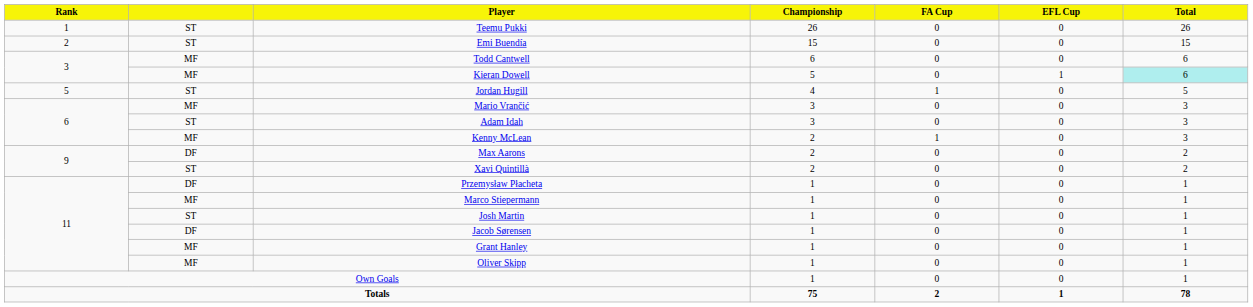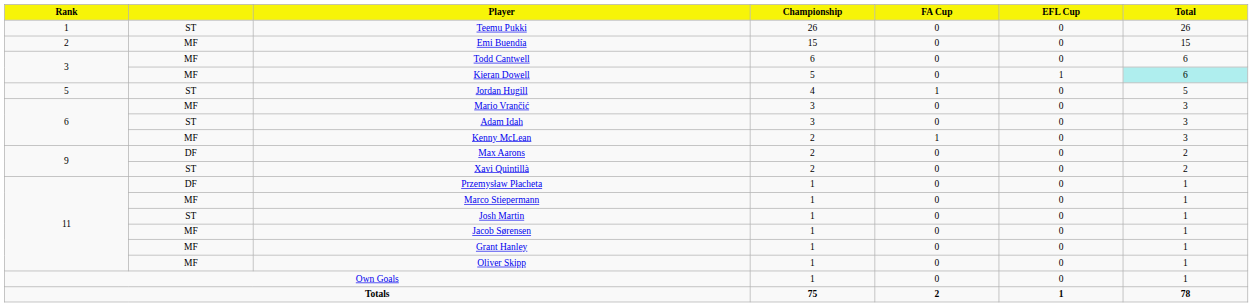(191, 44) ST -> (191, 44) MF
(191, 232) DF -> (191, 232) MF
